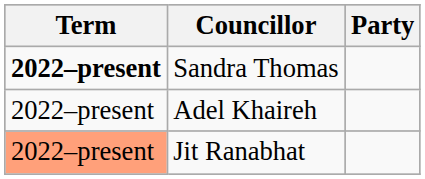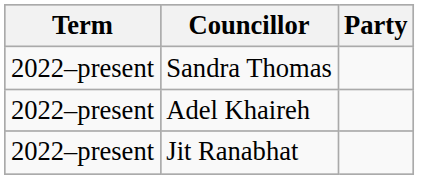(86, 67) bold -> (82, 67) normal
(82, 151) lightsalmon background -> (82, 151) no background
